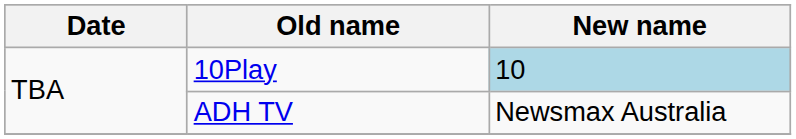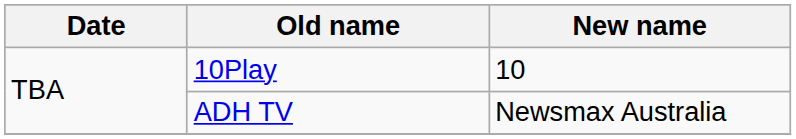(510, 69) lightblue background -> (510, 69) no background
